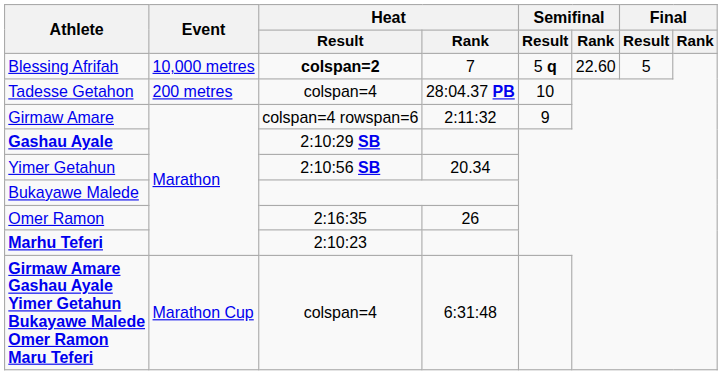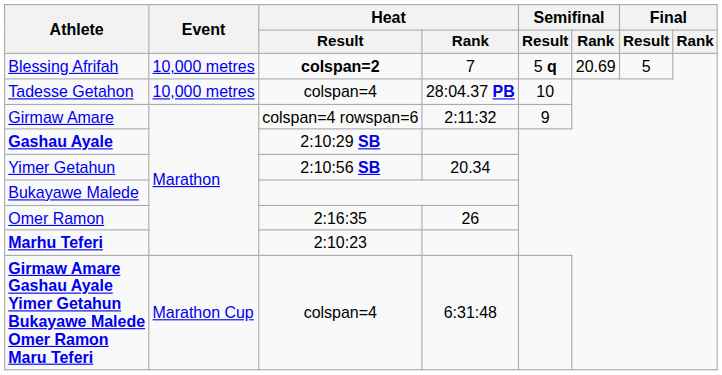(596, 67) 22.60 -> (596, 67) 20.69
(192, 92) 200 metres -> (204, 92) 10,000 metres
